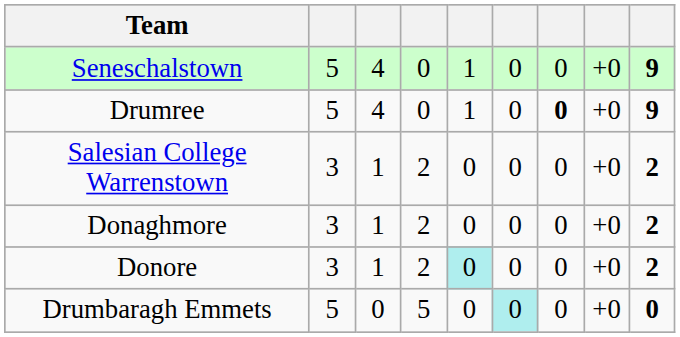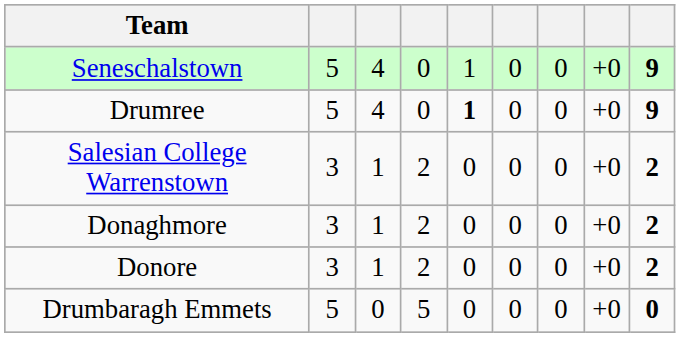(469, 110) normal -> (469, 110) bold
(561, 110) bold -> (561, 110) normal
(469, 267) paleturquoise background -> (469, 267) no background
(515, 310) paleturquoise background -> (515, 310) no background
